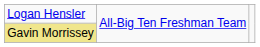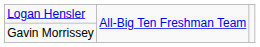(50, 33) khaki background -> (50, 33) no background
